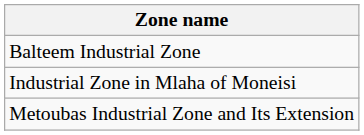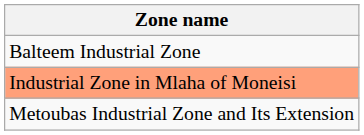(153, 82) no background -> (153, 82) lightsalmon background
